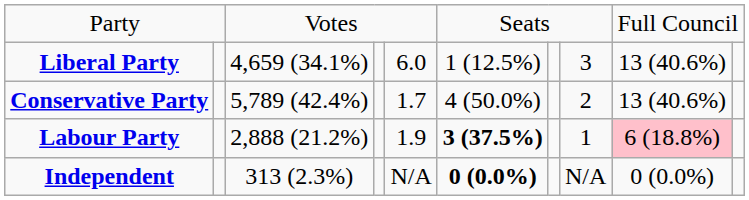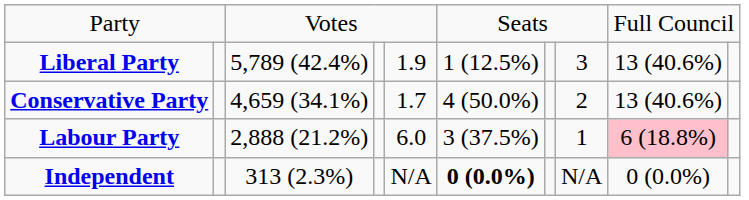(299, 61) 4,659 (34.1%) -> (299, 61) 5,789 (42.4%)
(411, 61) 6.0 -> (411, 61) 1.9
(299, 99) 5,789 (42.4%) -> (299, 99) 4,659 (34.1%)
(411, 137) 1.9 -> (411, 137) 6.0
(493, 137) bold -> (491, 137) normal
